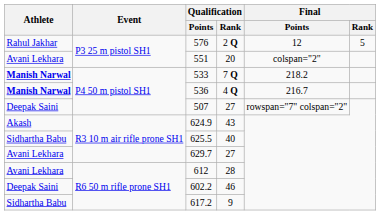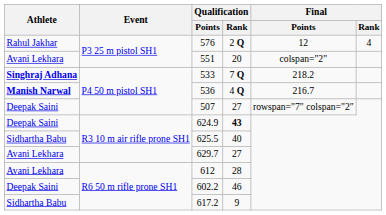(362, 43) 5 -> (369, 43) 4
(39, 75) Manish Narwal -> (42, 75) Singhraj Adhana
(19, 123) Akash -> (32, 123) Deepak Saini
(230, 123) normal -> (237, 123) bold
